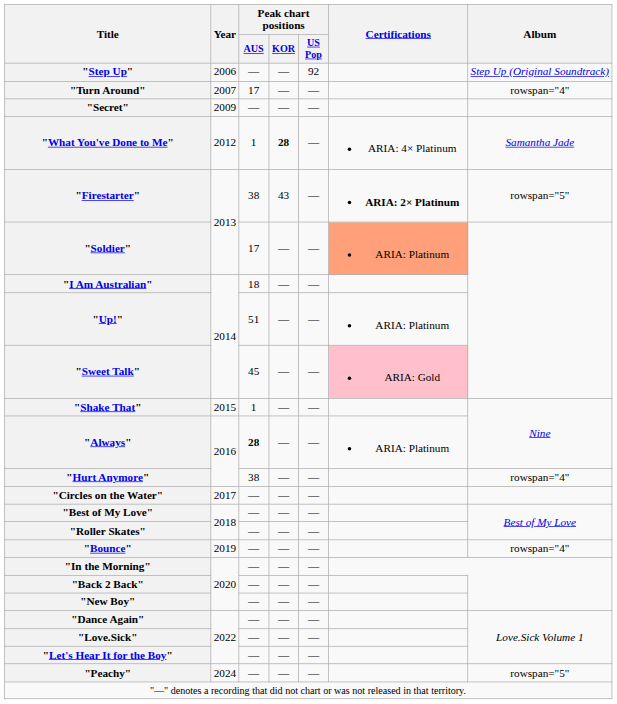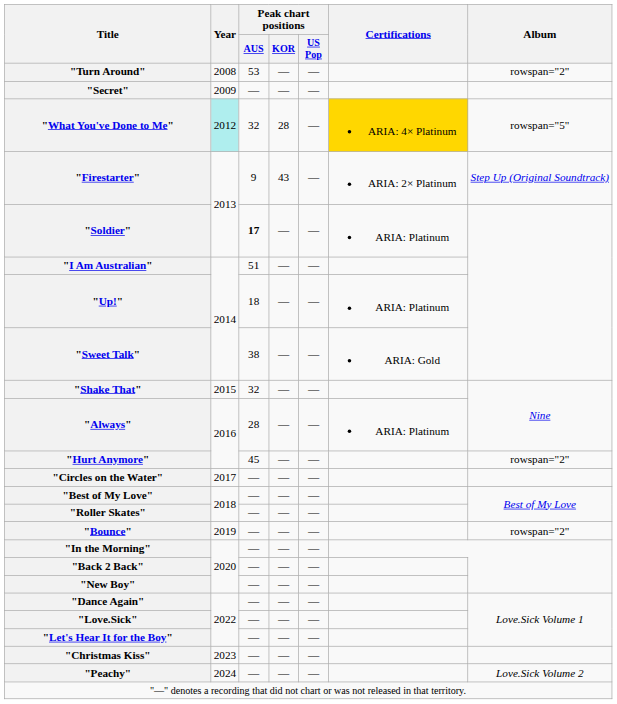- row: (108, 72)
(225, 90) 2007 -> (225, 72) 2008
(254, 90) 17 -> (254, 72) 53
(540, 90) rowspan="4" -> (540, 72) rowspan="2"
(225, 143) no background -> (225, 125) paleturquoise background
(254, 143) 1 -> (254, 125) 32
(284, 143) bold -> (284, 125) normal
(398, 149) no background -> (398, 131) gold background
(540, 143) Samantha Jade -> (540, 125) rowspan="5"
(254, 195) 38 -> (254, 178) 9
(398, 202) bold -> (398, 184) normal
(540, 195) rowspan="5" -> (540, 178) Step Up (Original Soundtrack)
(254, 248) normal -> (254, 230) bold
(398, 255) lightsalmon background -> (398, 237) no background
(254, 283) 18 -> (254, 266) 51
(254, 319) 51 -> (254, 301) 18
(254, 371) 45 -> (254, 354) 38
(398, 378) pink background -> (398, 360) no background
(254, 407) 1 -> (254, 389) 32
(254, 442) bold -> (254, 424) normal
(254, 477) 38 -> (254, 459) 45
(540, 477) rowspan="4" -> (540, 459) rowspan="2"
(540, 548) rowspan="4" -> (540, 530) rowspan="2"
+ row: (108, 655)
(540, 673) rowspan="5" -> (540, 673) Love.Sick Volume 2
